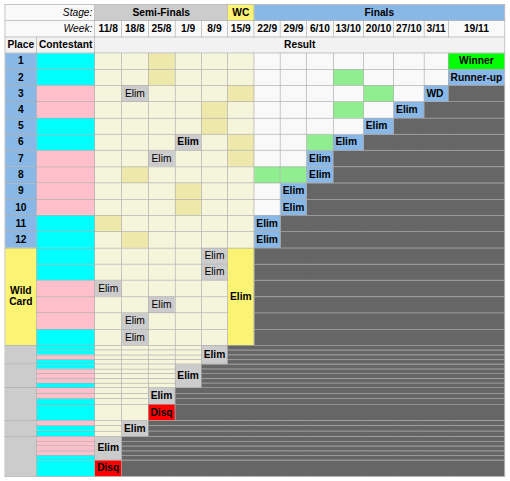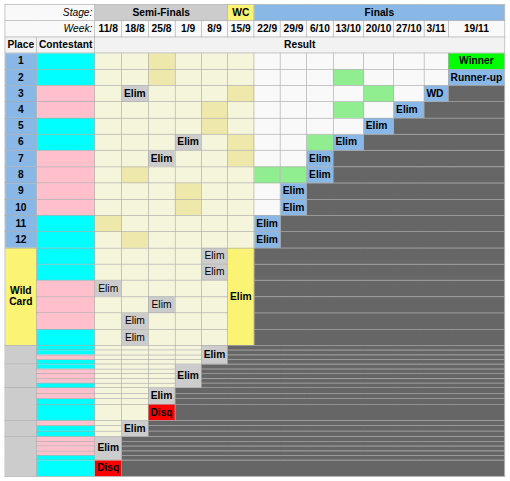(135, 93) normal -> (135, 93) bold
(161, 158) normal -> (161, 158) bold
